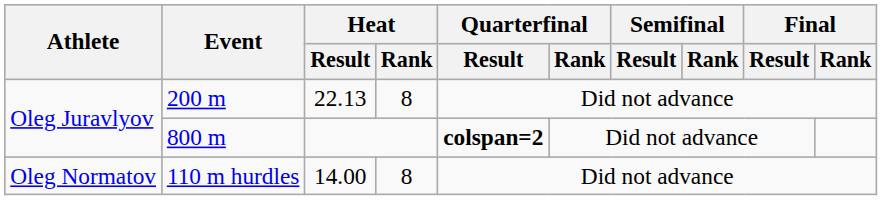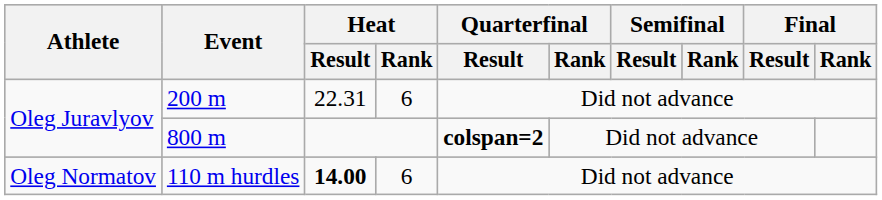(340, 99) 22.13 -> (340, 99) 22.31
(407, 99) 8 -> (407, 99) 6
(340, 175) normal -> (340, 175) bold
(407, 175) 8 -> (407, 175) 6
